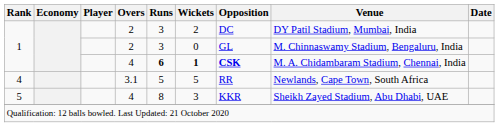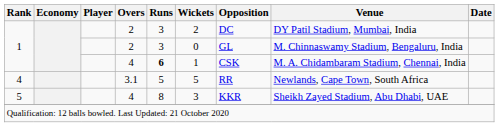(196, 63) bold -> (196, 63) normal
(230, 63) bold -> (229, 63) normal
